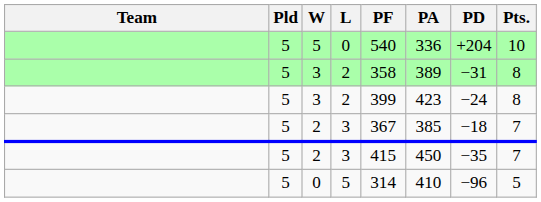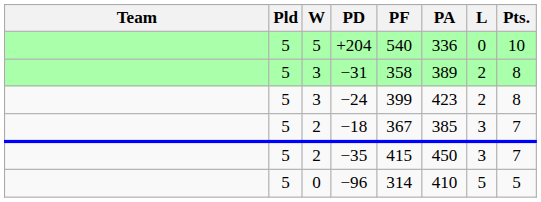columns swapped: (346, 18) <-> (474, 18)
